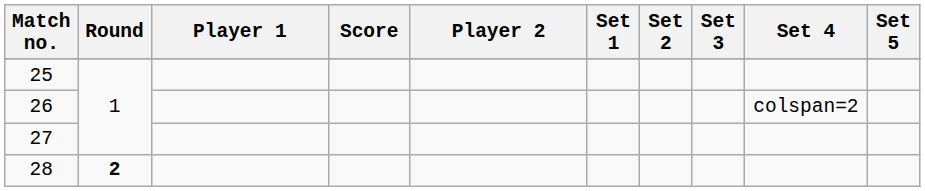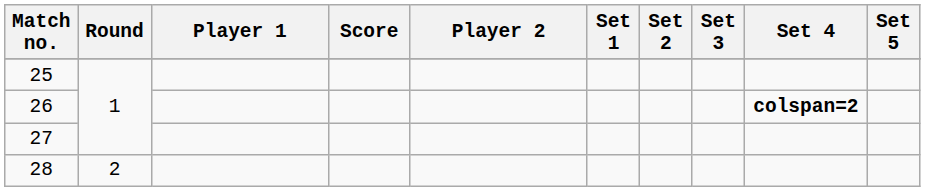(806, 107) normal -> (806, 107) bold
(115, 170) bold -> (115, 170) normal
